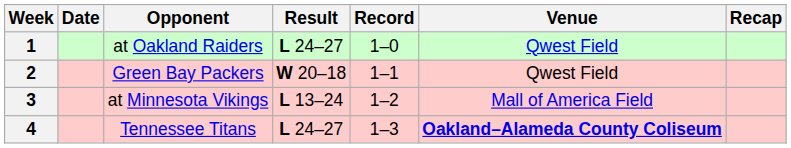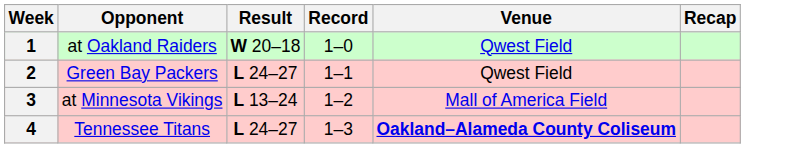- column: (81, 18)
(311, 45) L 24–27 -> (265, 45) W 20–18
(311, 73) W 20–18 -> (265, 73) L 24–27
